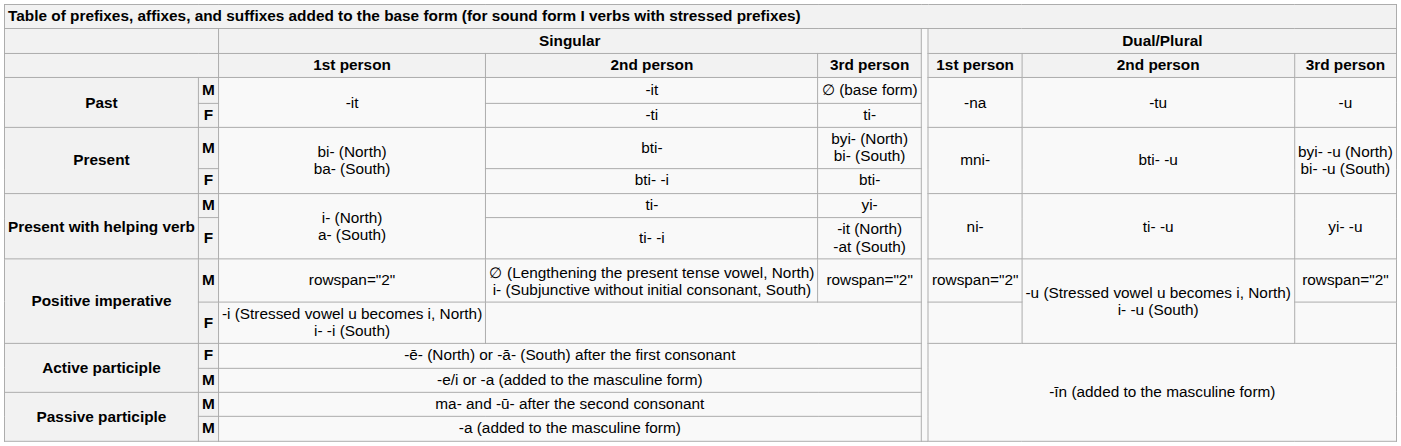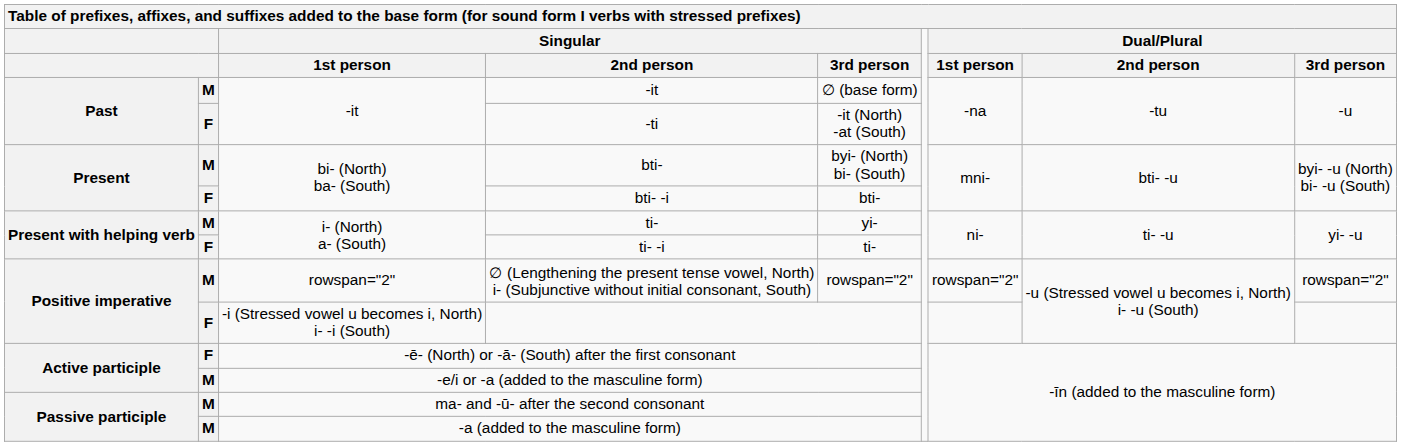(870, 115) ti- -> (870, 123) -it (North) -at (South)
(870, 238) -it (North) -at (South) -> (870, 247) ti-
